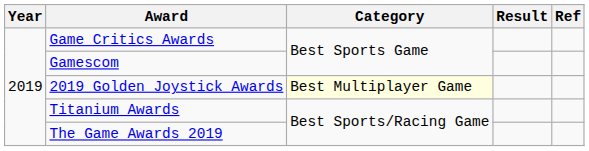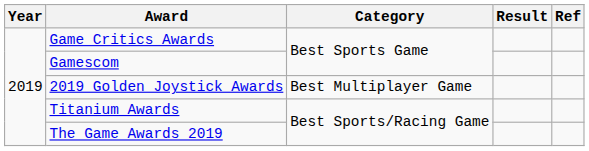(381, 87) lightyellow background -> (381, 87) no background
